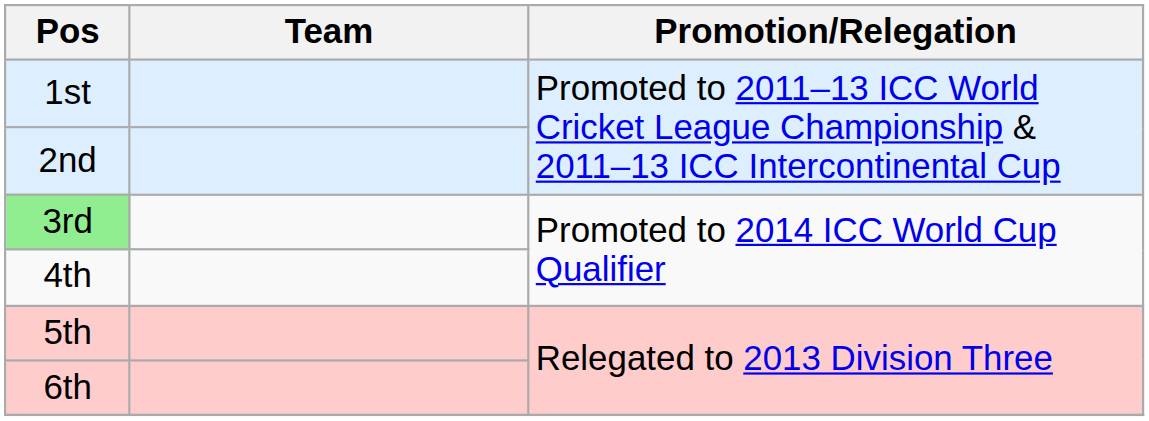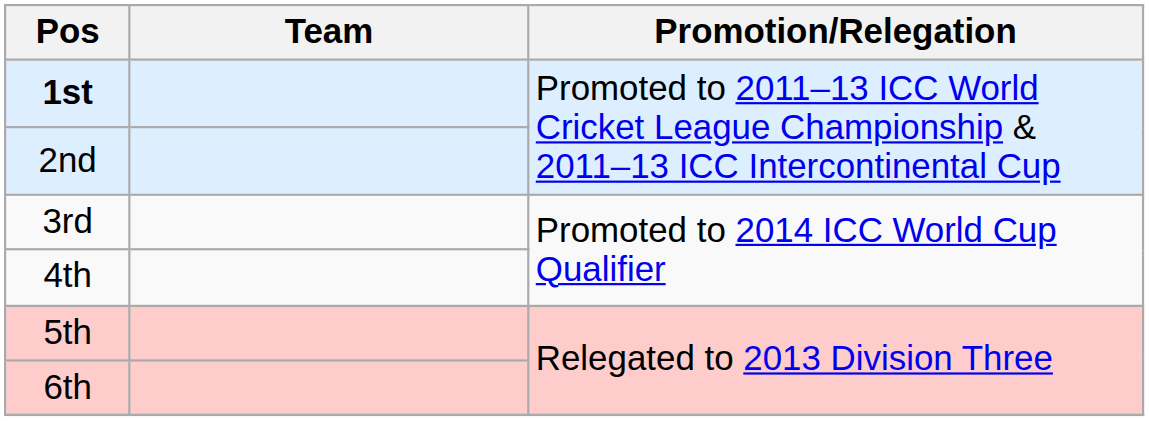(68, 93) normal -> (68, 93) bold
(68, 221) lightgreen background -> (68, 221) no background
